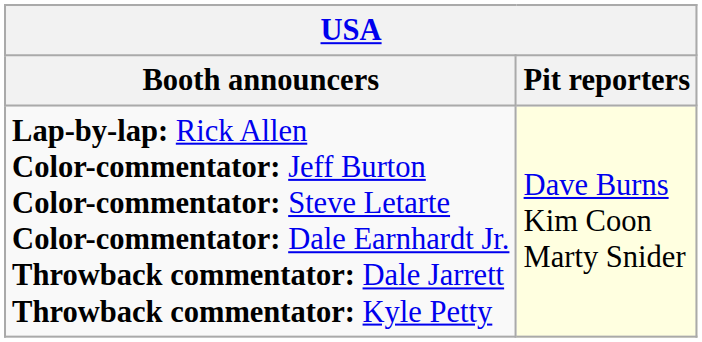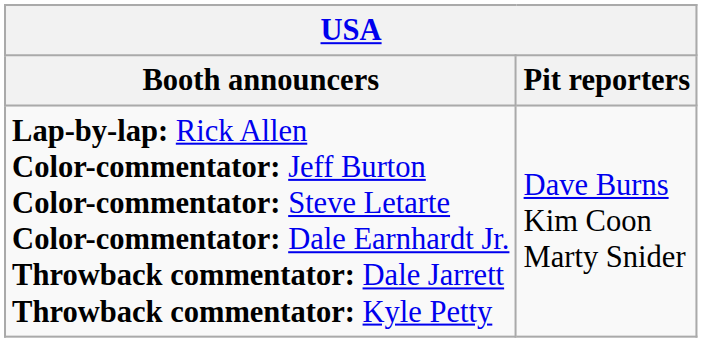(605, 221) lightyellow background -> (605, 221) no background
